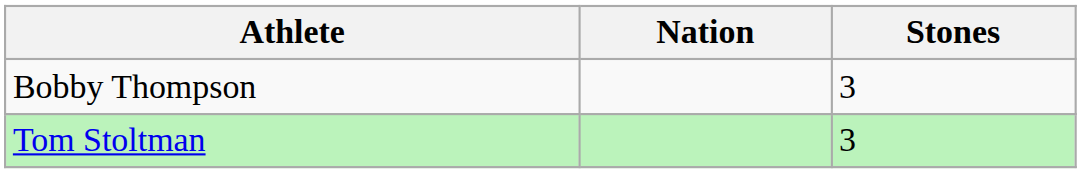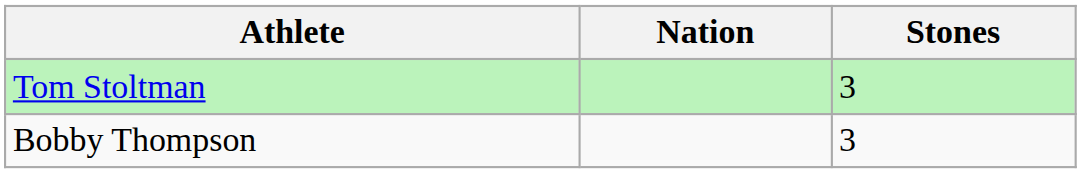rows swapped: (109, 139) <-> (135, 86)
